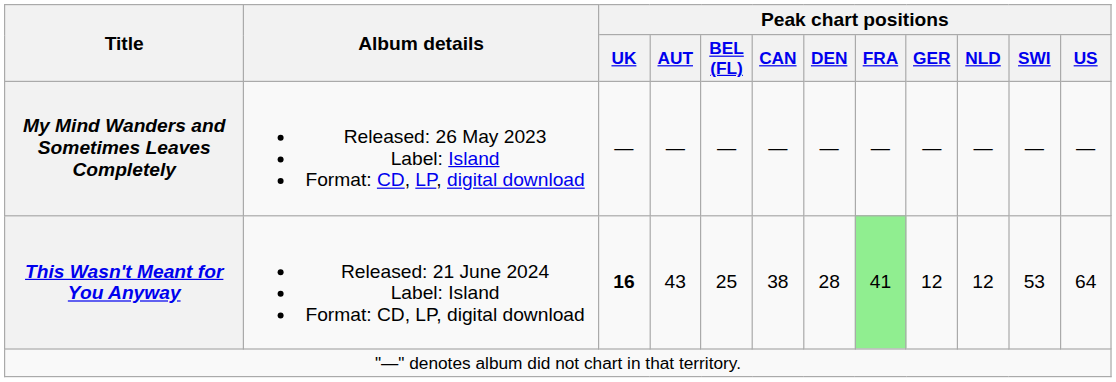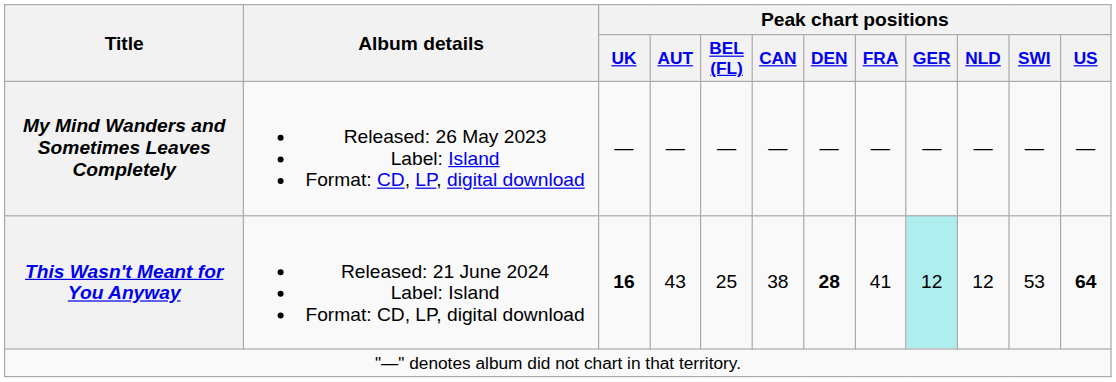(829, 281) normal -> (829, 281) bold
(880, 281) lightgreen background -> (880, 281) no background
(932, 281) no background -> (932, 281) paleturquoise background
(1086, 281) normal -> (1086, 281) bold
